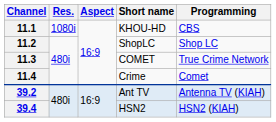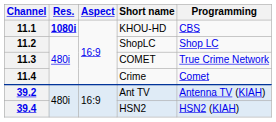(63, 28) normal -> (64, 28) bold
